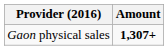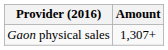(138, 34) bold -> (138, 34) normal
